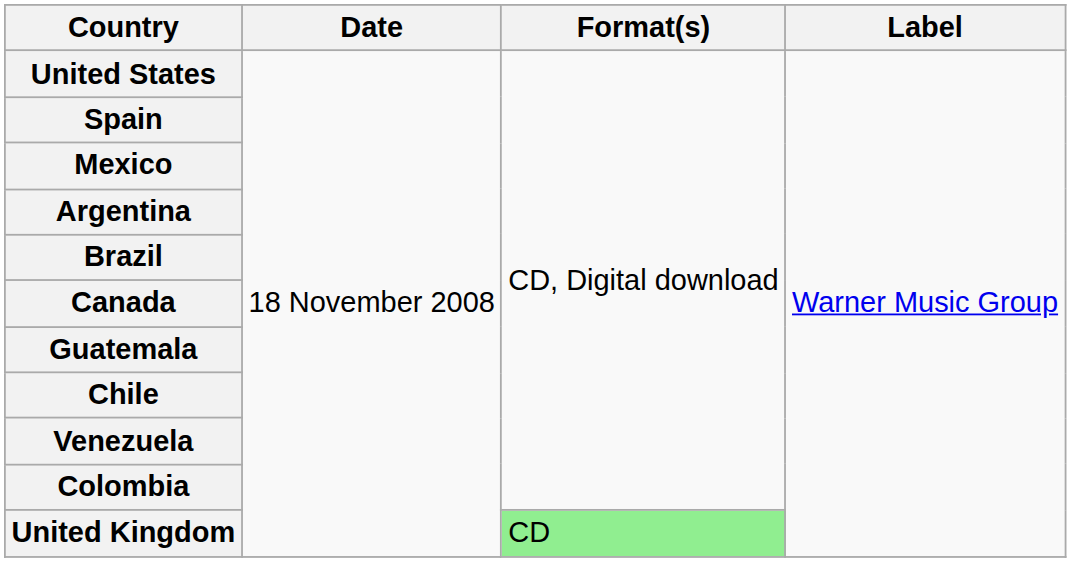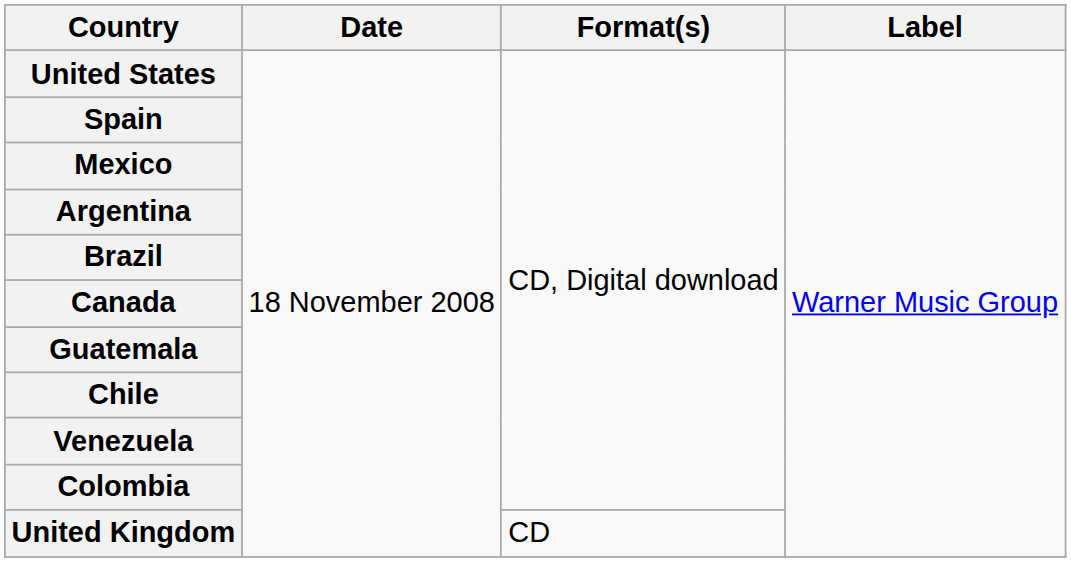(529, 532) lightgreen background -> (529, 532) no background
